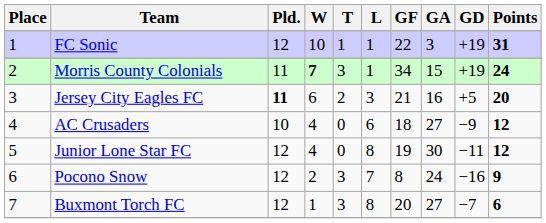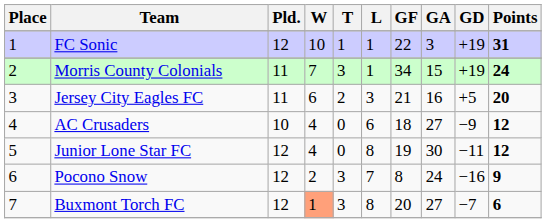(313, 71) bold -> (313, 71) normal
(280, 97) bold -> (280, 97) normal
(313, 204) no background -> (313, 204) lightsalmon background
